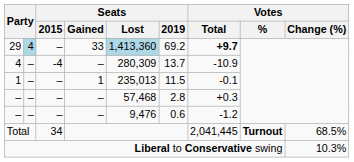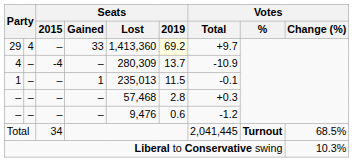(31, 47) lightblue background -> (31, 47) no background
(132, 47) lightblue background -> (132, 47) no background
(175, 47) no background -> (175, 47) lightyellow background
(227, 47) bold -> (227, 47) normal
